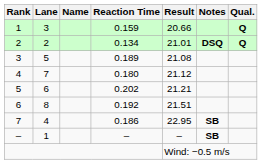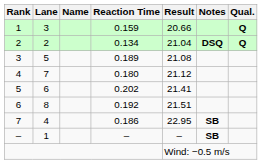(179, 43) 21.01 -> (179, 43) 21.04
(179, 89) 21.21 -> (179, 89) 21.41
